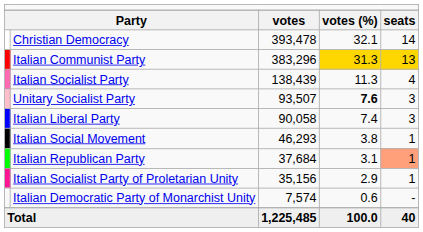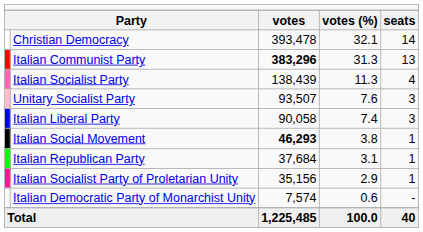(294, 60) normal -> (294, 60) bold
(366, 60) gold background -> (366, 60) no background
(408, 60) gold background -> (408, 60) no background
(369, 99) bold -> (369, 99) normal
(298, 139) normal -> (298, 139) bold
(412, 158) lightsalmon background -> (412, 158) no background
